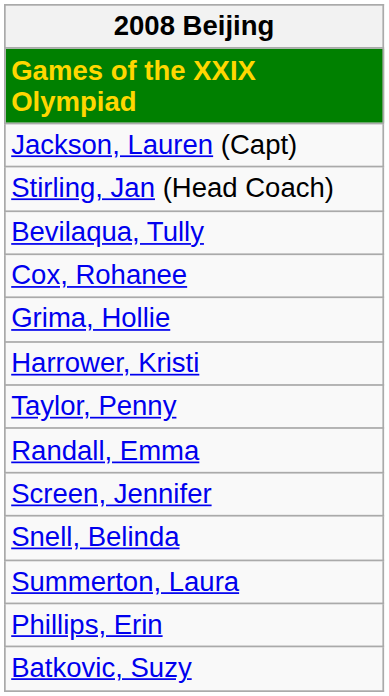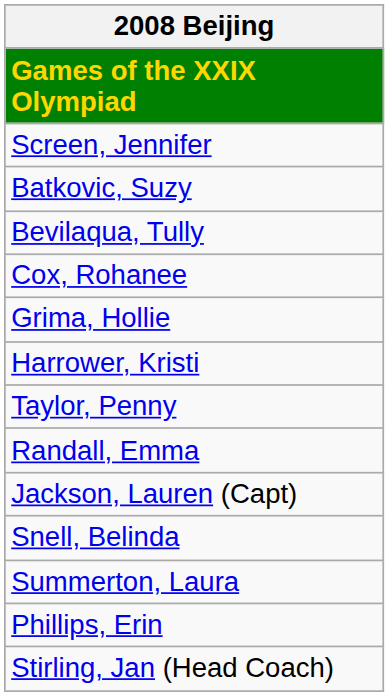(154, 144) Jackson, Lauren (Capt) -> (111, 144) Screen, Jennifer
(173, 188) Stirling, Jan (Head Coach) -> (101, 188) Batkovic, Suzy
(111, 493) Screen, Jennifer -> (154, 493) Jackson, Lauren (Capt)
(101, 668) Batkovic, Suzy -> (173, 668) Stirling, Jan (Head Coach)
